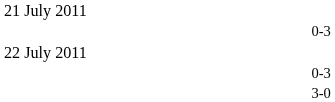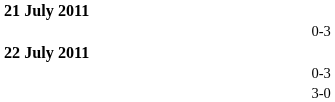(45, 11) normal -> (47, 11) bold
(45, 52) normal -> (47, 52) bold
